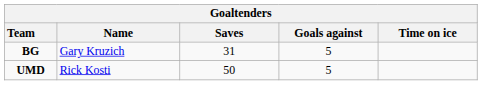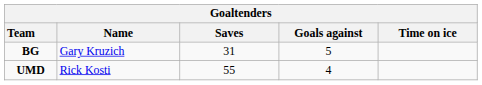(229, 70) 50 -> (229, 70) 55
(328, 70) 5 -> (328, 70) 4
